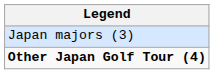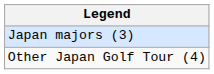(107, 58) bold -> (107, 58) normal
